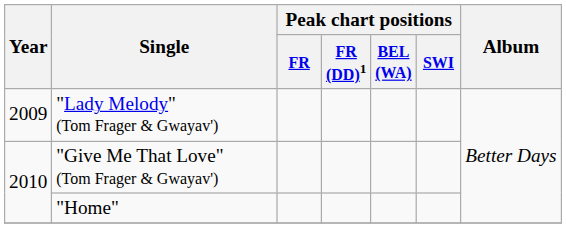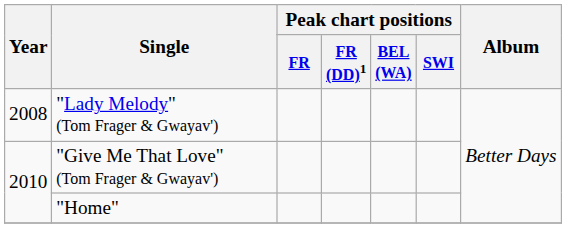(28, 114) 2009 -> (28, 114) 2008
